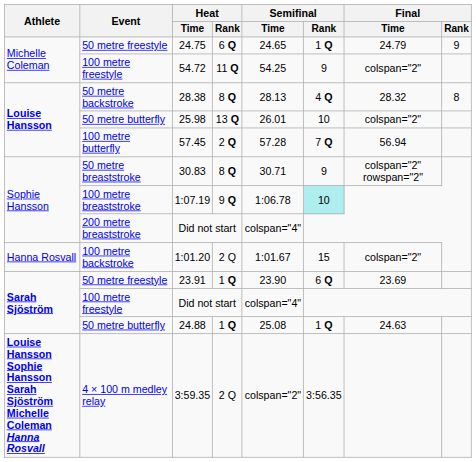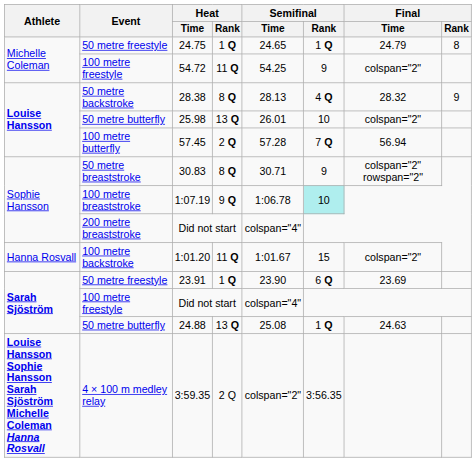(227, 46) 6 Q -> (227, 46) 1 Q
(457, 46) 9 -> (457, 46) 8
(457, 97) 8 -> (457, 97) 9
(227, 258) 2 Q -> (227, 258) 11 Q
(227, 326) 1 Q -> (227, 326) 13 Q
